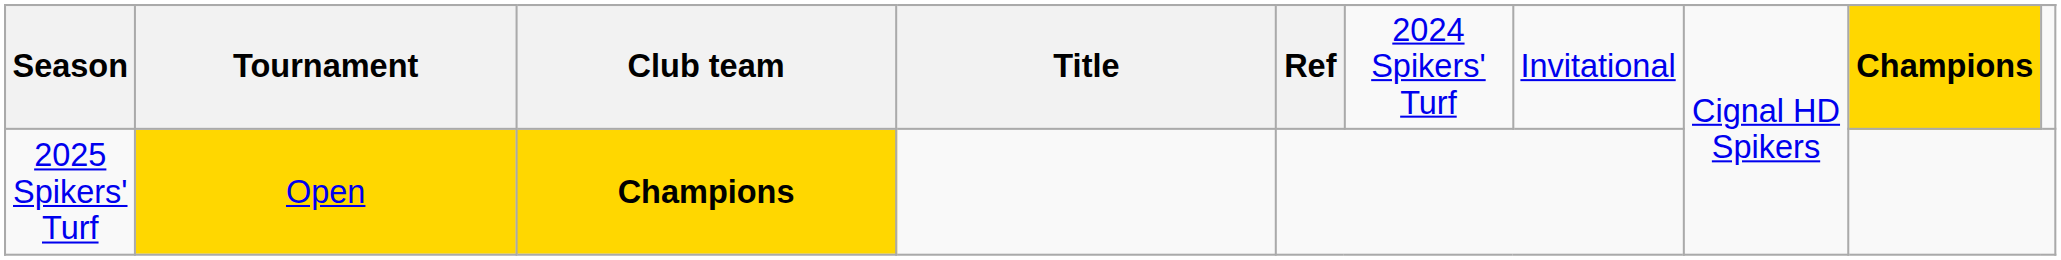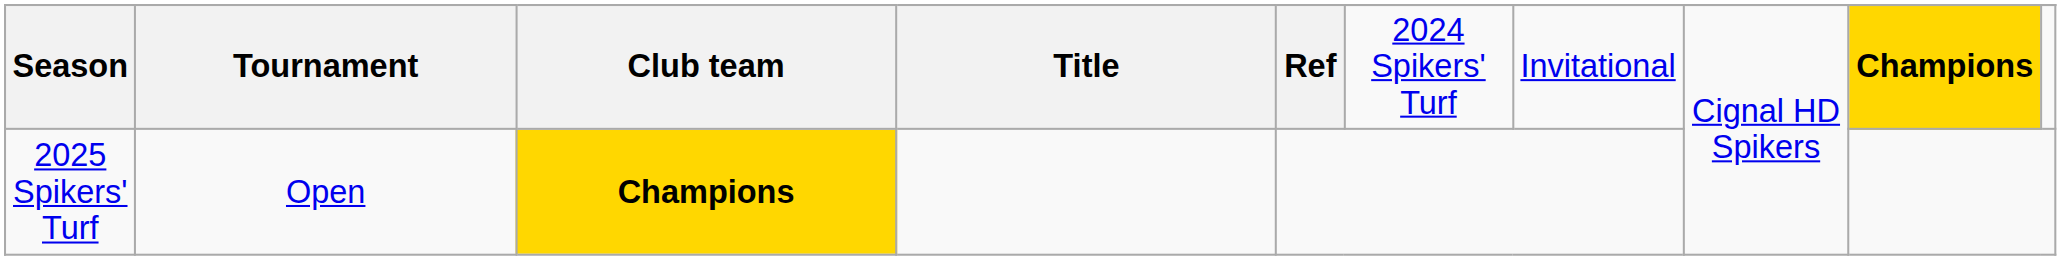(326, 191) gold background -> (326, 191) no background
